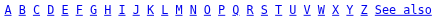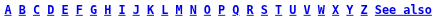(218, 10) normal -> (218, 10) bold
